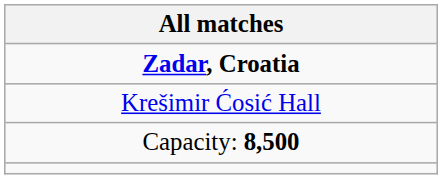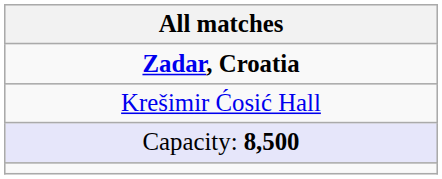(221, 142) no background -> (221, 142) lavender background
